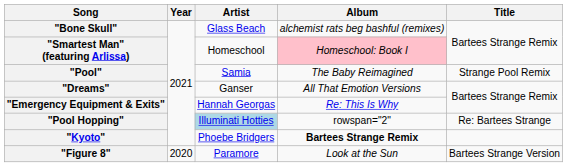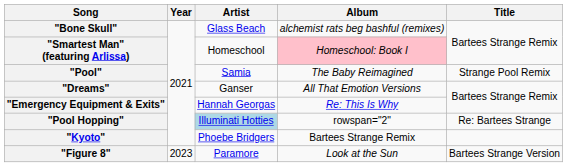(362, 137) bold -> (362, 137) normal
(181, 154) 2020 -> (181, 154) 2023
